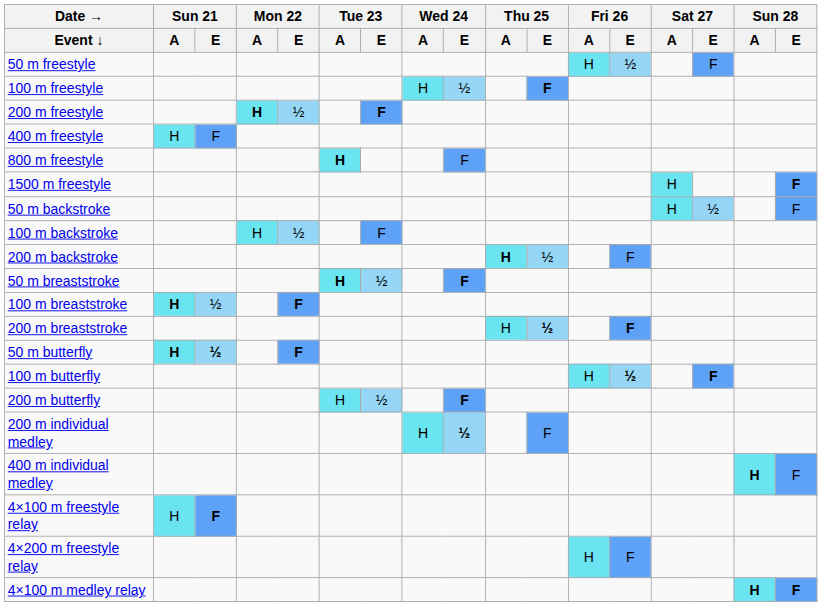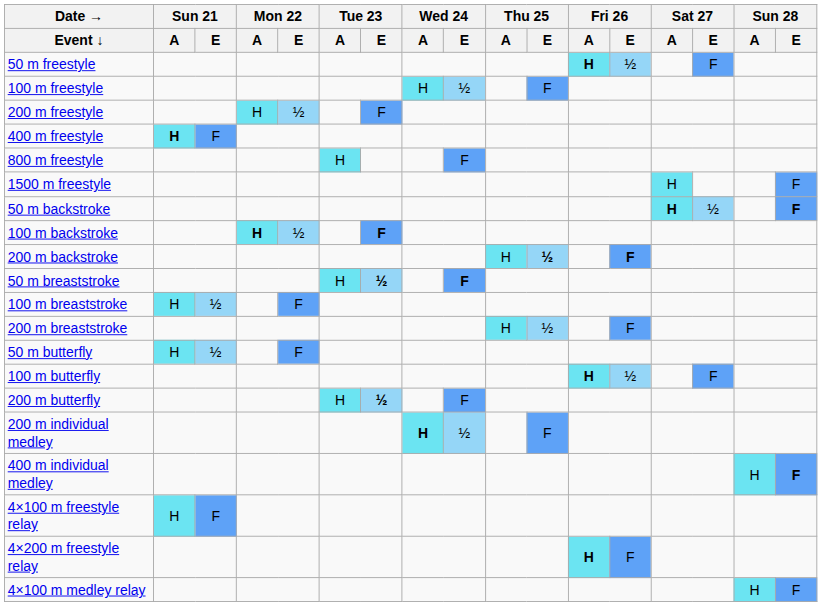(589, 64) normal -> (589, 64) bold
(547, 88) bold -> (547, 88) normal
(257, 112) bold -> (257, 112) normal
(382, 112) bold -> (382, 112) normal
(174, 136) normal -> (174, 136) bold
(340, 160) bold -> (340, 160) normal
(796, 184) bold -> (796, 184) normal
(672, 208) normal -> (672, 208) bold
(796, 208) normal -> (796, 208) bold
(257, 232) normal -> (257, 232) bold
(382, 232) normal -> (382, 232) bold
(506, 256) bold -> (506, 256) normal
(547, 256) normal -> (547, 256) bold
(630, 256) normal -> (630, 256) bold
(340, 280) bold -> (340, 280) normal
(382, 280) normal -> (382, 280) bold
(174, 304) bold -> (174, 304) normal
(299, 304) bold -> (299, 304) normal
(547, 328) bold -> (547, 328) normal
(630, 328) bold -> (630, 328) normal
(174, 352) bold -> (174, 352) normal
(216, 352) bold -> (216, 352) normal
(299, 352) bold -> (299, 352) normal
(589, 376) normal -> (589, 376) bold
(630, 376) bold -> (630, 376) normal
(713, 376) bold -> (713, 376) normal
(382, 400) normal -> (382, 400) bold
(464, 400) bold -> (464, 400) normal
(423, 433) normal -> (423, 433) bold
(464, 433) bold -> (464, 433) normal
(755, 474) bold -> (755, 474) normal
(796, 474) normal -> (796, 474) bold
(216, 516) bold -> (216, 516) normal
(589, 557) normal -> (589, 557) bold
(755, 590) bold -> (755, 590) normal
(796, 590) bold -> (796, 590) normal
